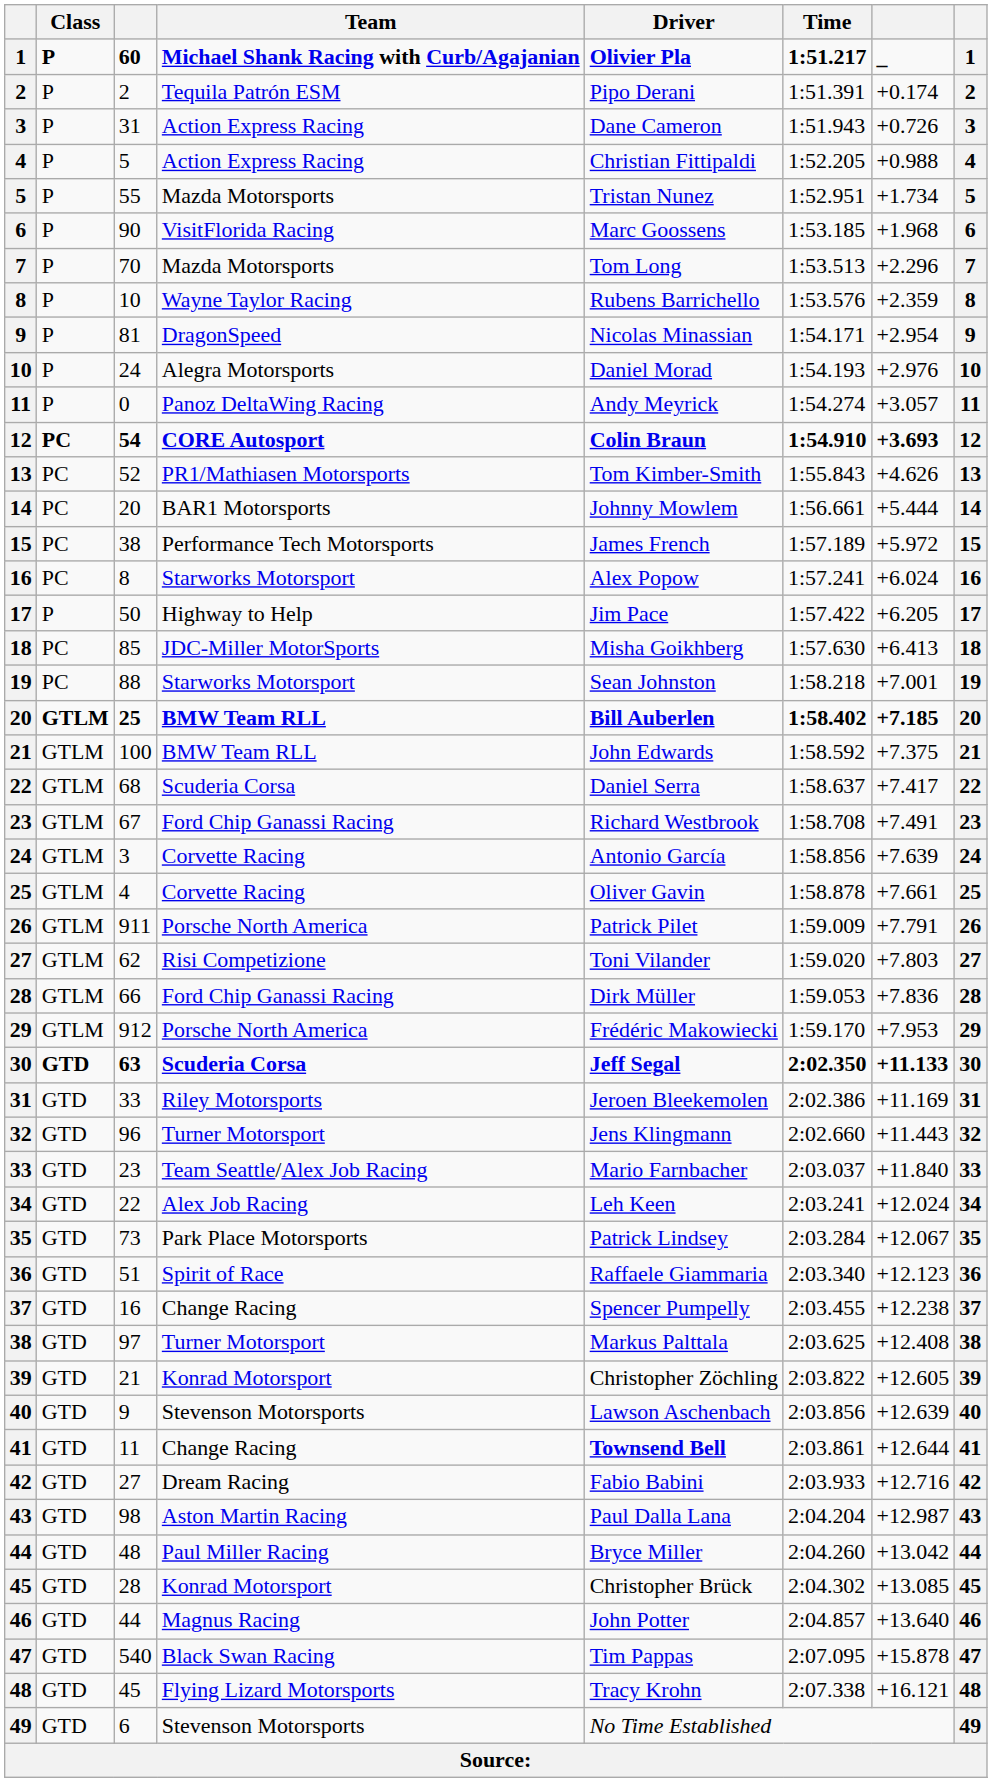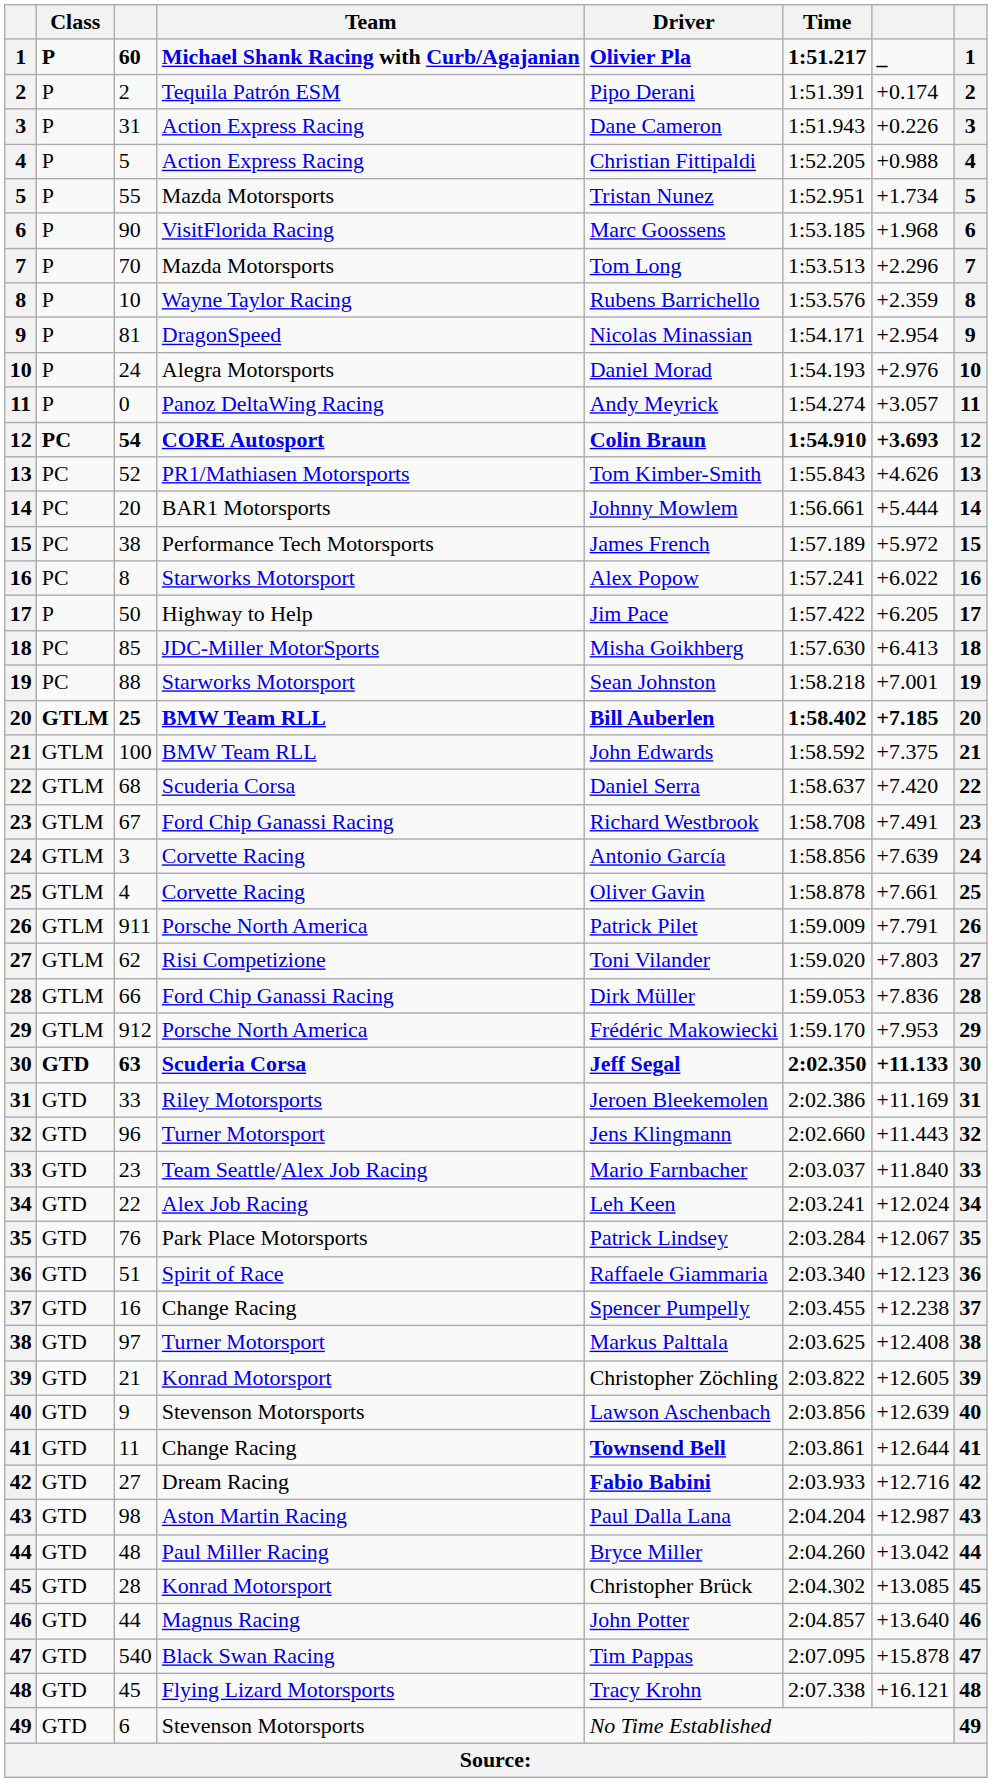(907, 126) +0.726 -> (907, 126) +0.226
(907, 578) +6.024 -> (907, 578) +6.022
(907, 786) +7.417 -> (907, 786) +7.420
(130, 1238) 73 -> (130, 1238) 76
(647, 1481) normal -> (650, 1481) bold
